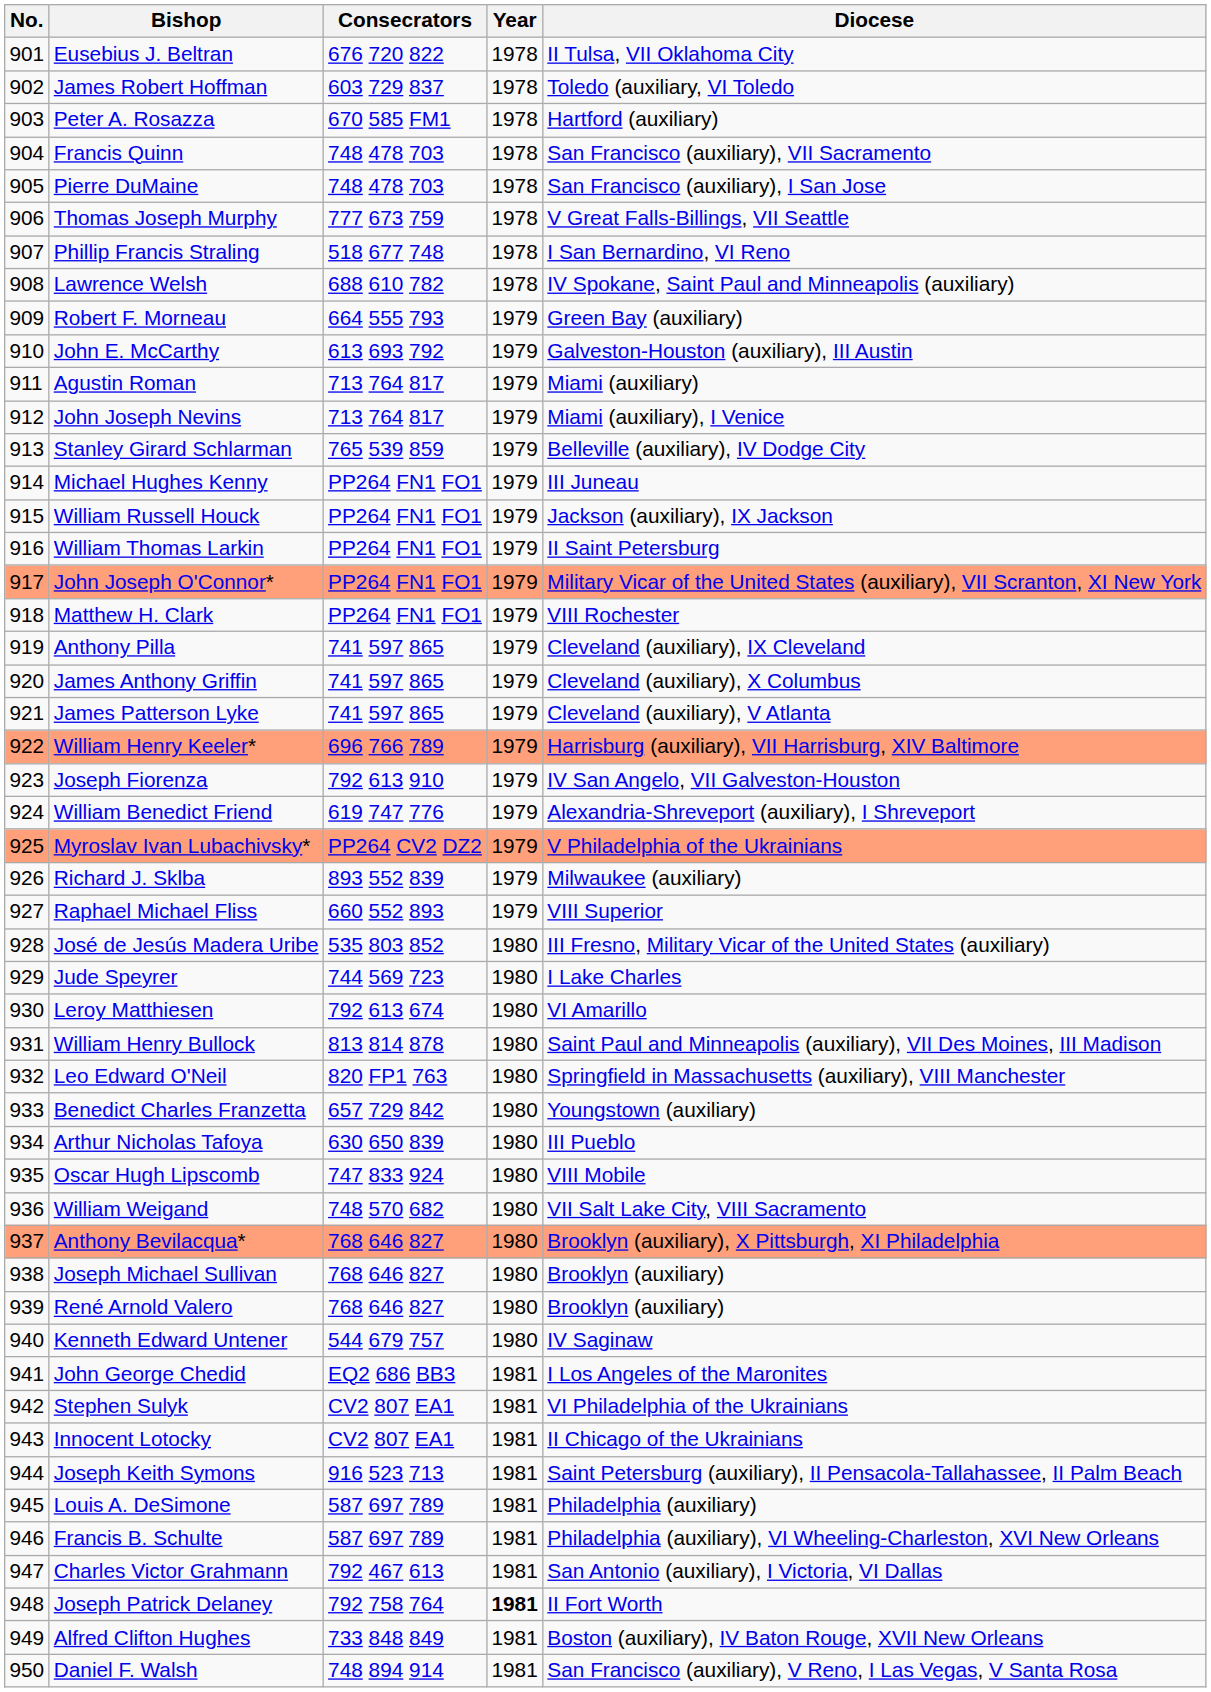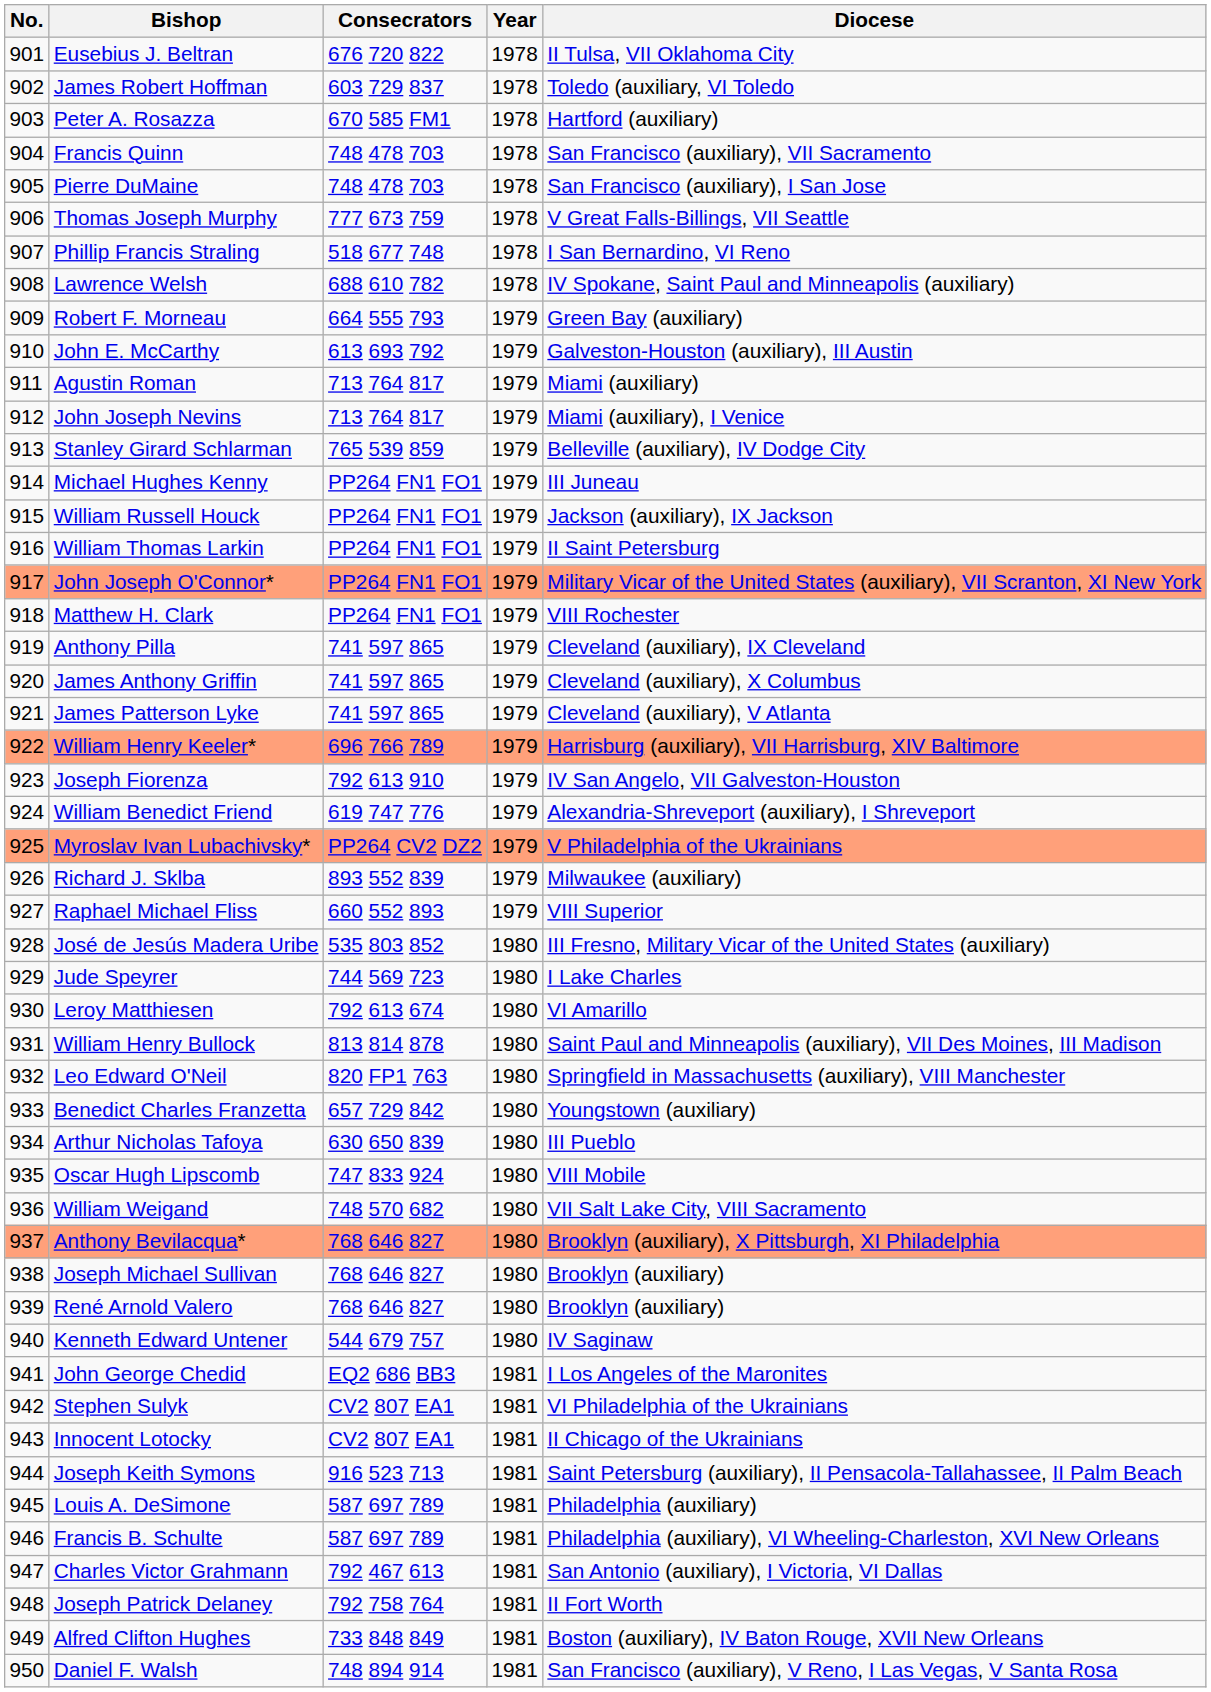(515, 1604) bold -> (515, 1604) normal
